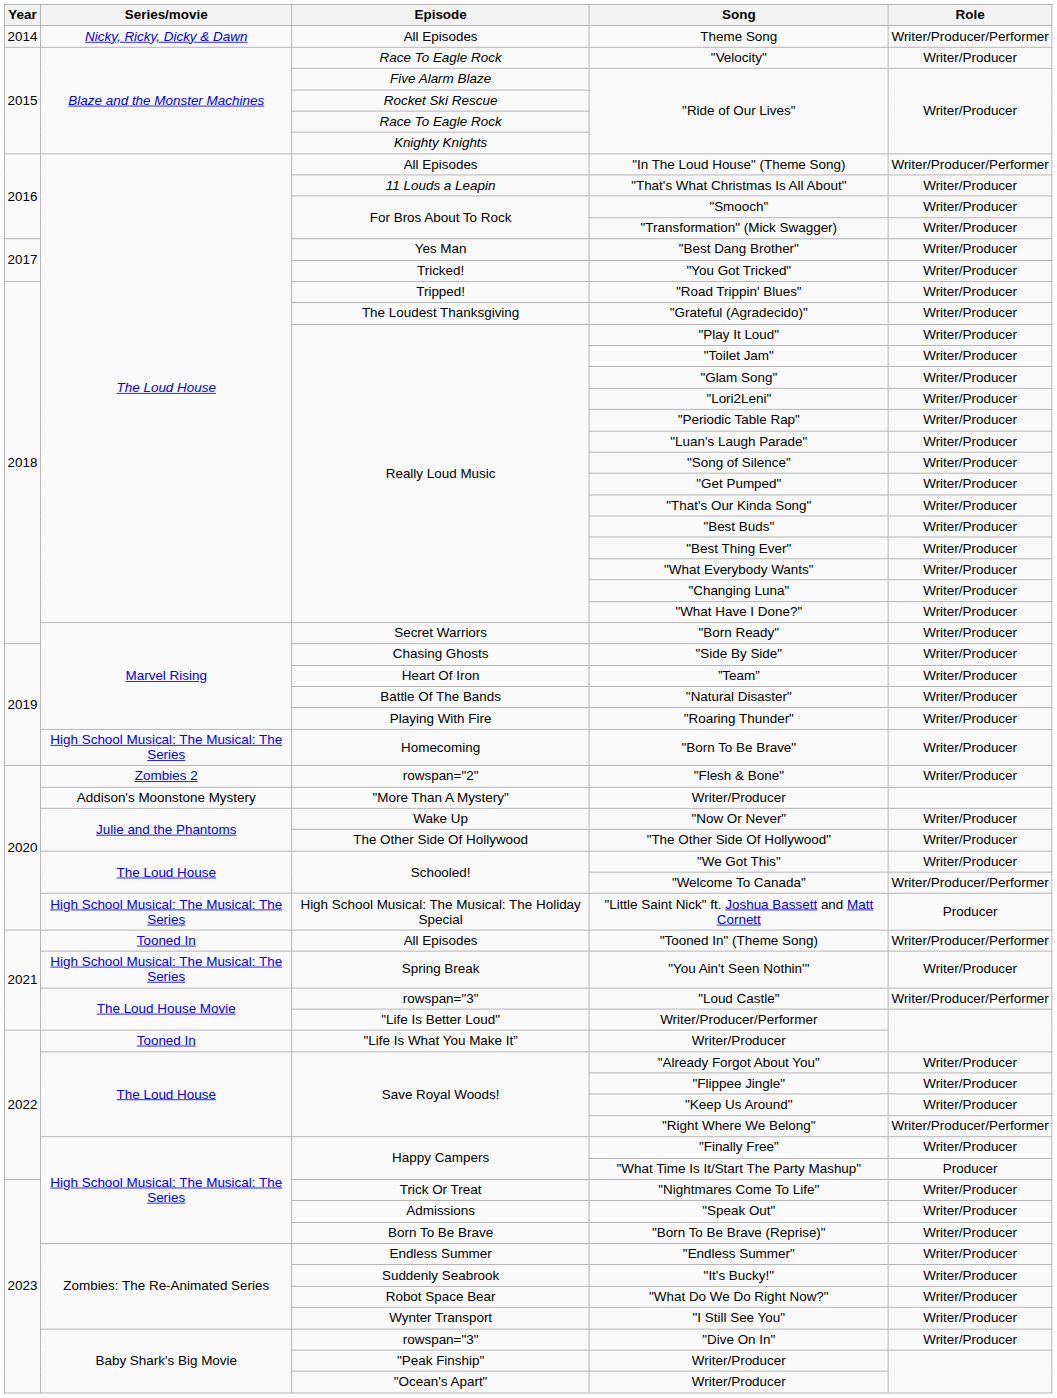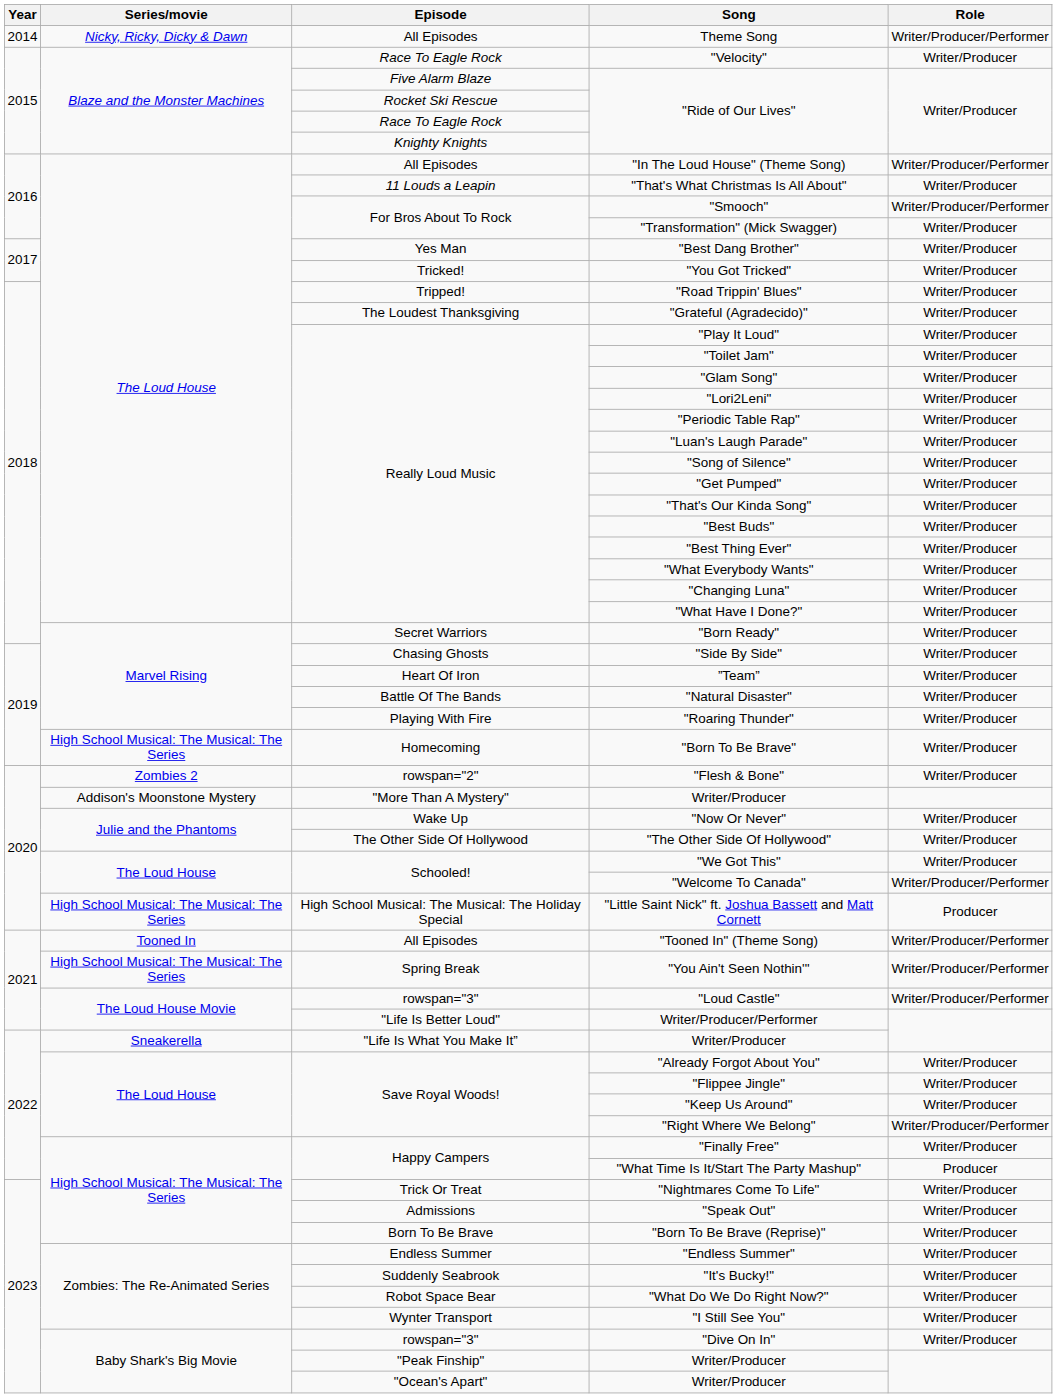(970, 206) Writer/Producer -> (970, 206) Writer/Producer/Performer
(970, 969) Writer/Producer -> (970, 969) Writer/Producer/Performer
(166, 1041) Tooned In -> (166, 1041) Sneakerella
